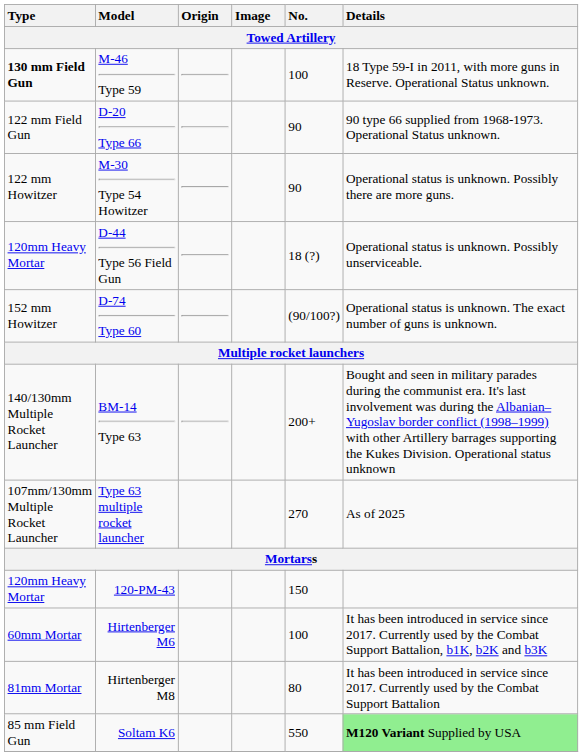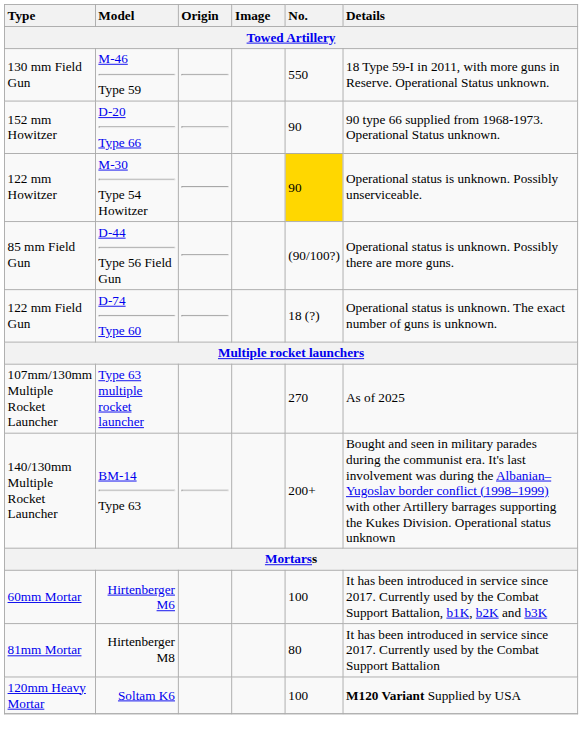(46, 74) bold -> (45, 74) normal
(298, 74) 100 -> (298, 74) 550
(45, 127) 122 mm Field Gun -> (32, 127) 152 mm Howitzer
(295, 187) no background -> (295, 187) gold background
(452, 187) Operational status is unknown. Possibly there are more guns. -> (452, 187) Operational status is unknown. Possibly unserviceable.
(47, 255) 120mm Heavy Mortar -> (41, 255) 85 mm Field Gun
(304, 255) 18 (?) -> (314, 255) (90/100?)
(452, 255) Operational status is unknown. Possibly unserviceable. -> (452, 255) Operational status is unknown. Possibly there are more guns.
(32, 315) 152 mm Howitzer -> (45, 315) 122 mm Field Gun
(314, 315) (90/100?) -> (304, 315) 18 (?)
rows swapped: (137, 421) <-> (121, 514)
- row: (144, 589)
(41, 732) 85 mm Field Gun -> (47, 695) 120mm Heavy Mortar
(298, 732) 550 -> (298, 695) 100
(434, 732) lightgreen background -> (434, 695) no background
